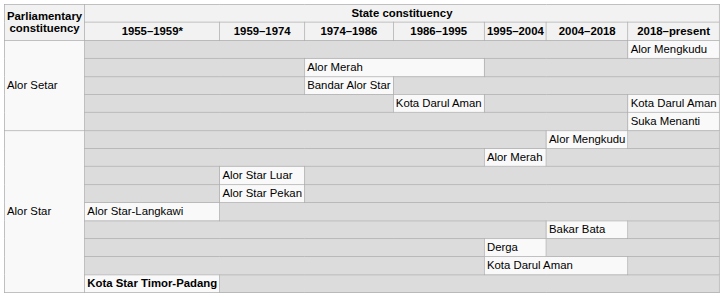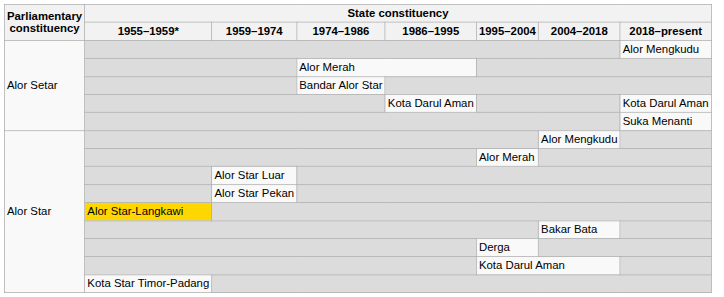(135, 211) no background -> (135, 211) gold background
(152, 283) bold -> (148, 283) normal
